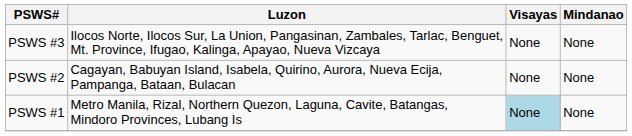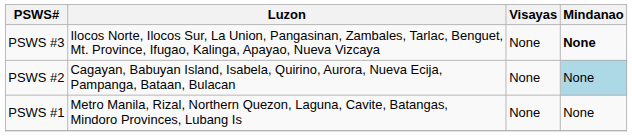(579, 42) normal -> (579, 42) bold
(579, 77) no background -> (579, 77) lightblue background
(525, 112) lightblue background -> (525, 112) no background
